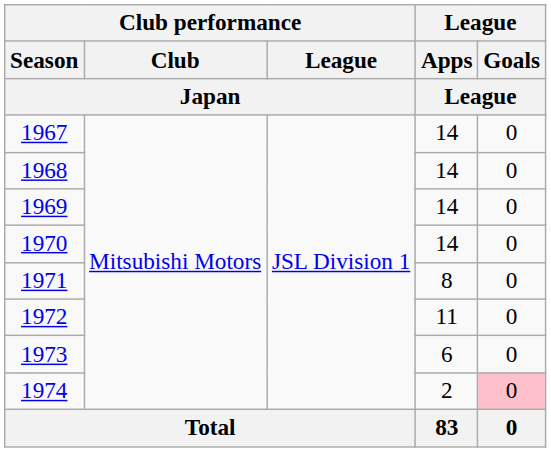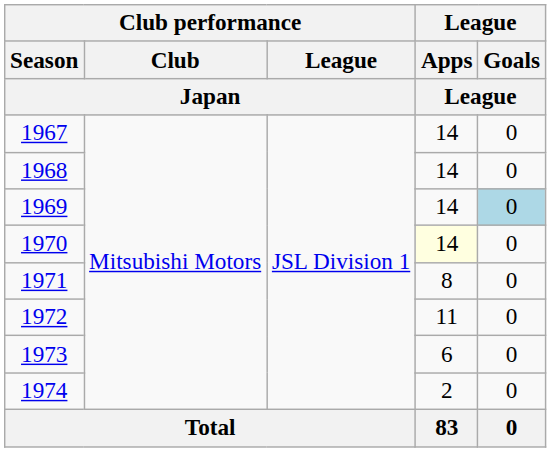(512, 206) no background -> (512, 206) lightblue background
(447, 243) no background -> (447, 243) lightyellow background
(512, 390) pink background -> (512, 390) no background
